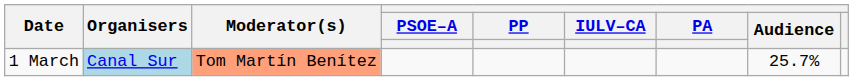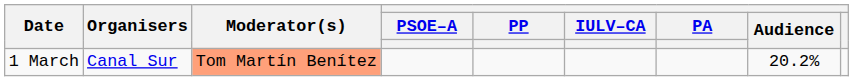(132, 62) lightblue background -> (132, 62) no background
(794, 62) 25.7% -> (794, 62) 20.2%
